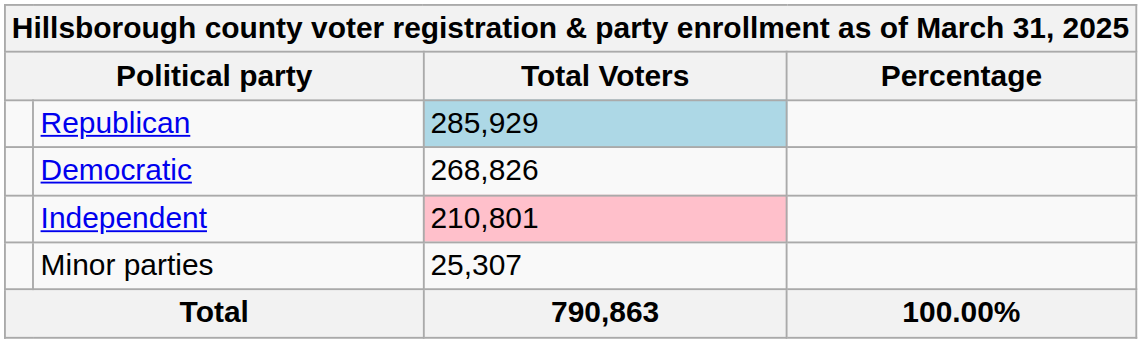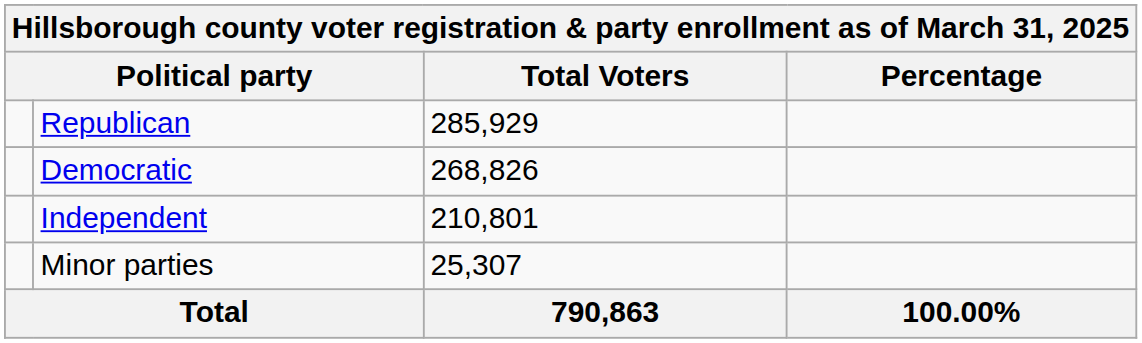(485, 123) lightblue background -> (485, 123) no background
(485, 218) pink background -> (485, 218) no background
